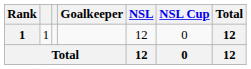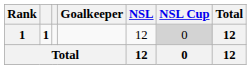(46, 34) normal -> (46, 34) bold
(184, 34) no background -> (184, 34) lightgrey background
